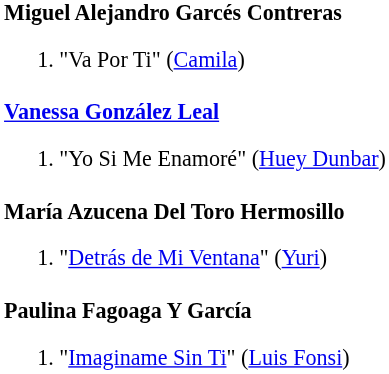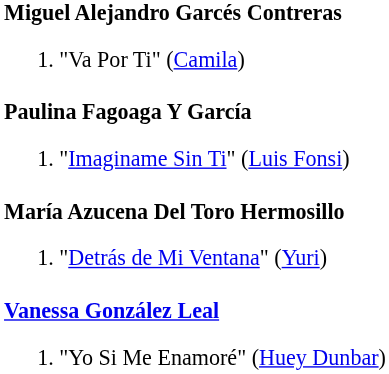rows swapped: (195, 136) <-> (195, 334)
